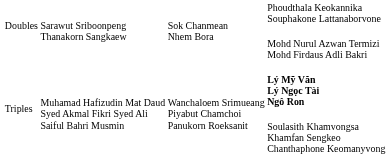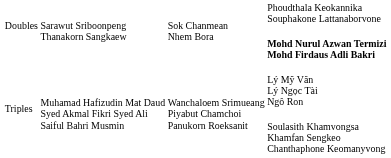(323, 49) normal -> (327, 49) bold
(293, 90) bold -> (292, 90) normal
